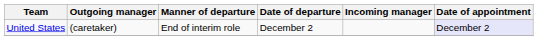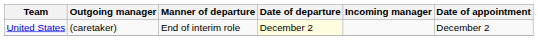(286, 27) no background -> (286, 27) lightyellow background
(463, 27) lavender background -> (463, 27) no background
